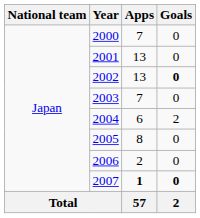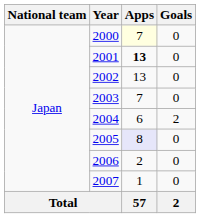(139, 35) no background -> (139, 35) lightyellow background
(139, 56) normal -> (139, 56) bold
(176, 77) bold -> (176, 77) normal
(139, 139) no background -> (139, 139) lavender background
(139, 181) bold -> (139, 181) normal
(176, 181) bold -> (176, 181) normal
